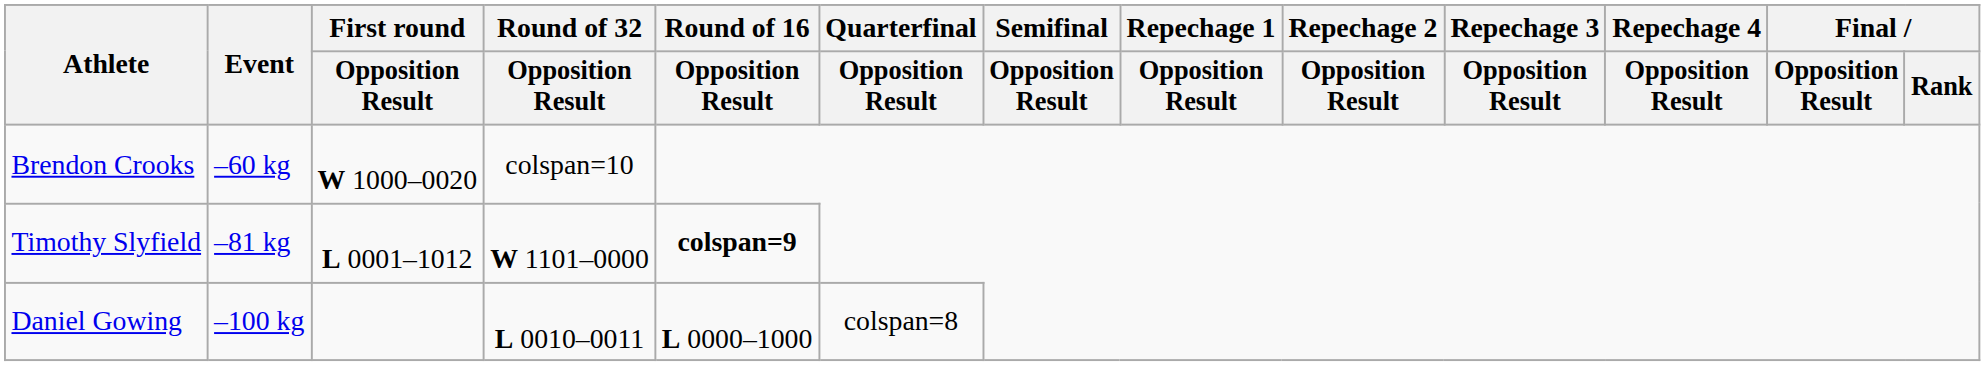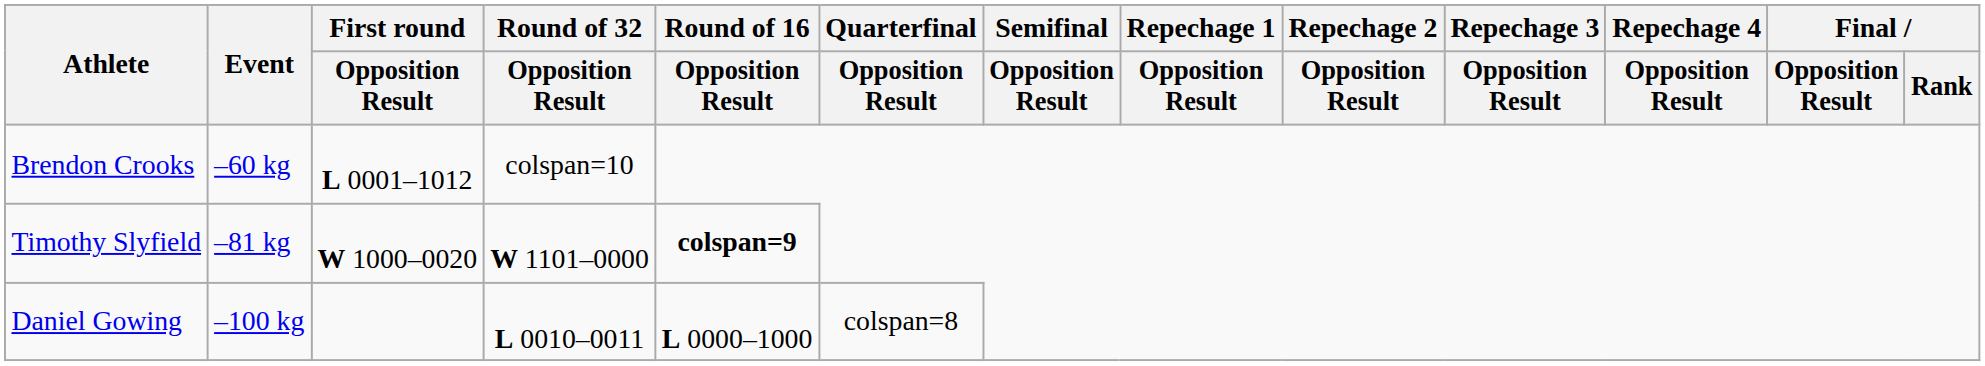(397, 180) W 1000–0020 -> (397, 180) L 0001–1012
(397, 259) L 0001–1012 -> (397, 259) W 1000–0020
